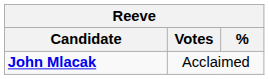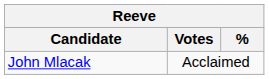(52, 62) bold -> (49, 62) normal
